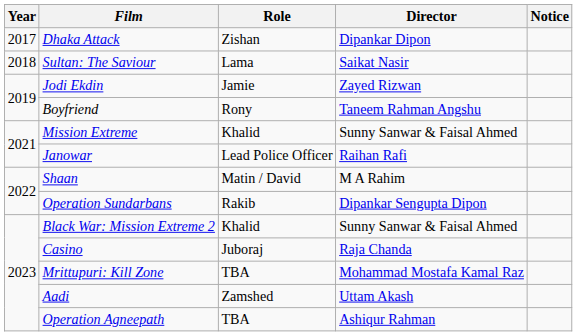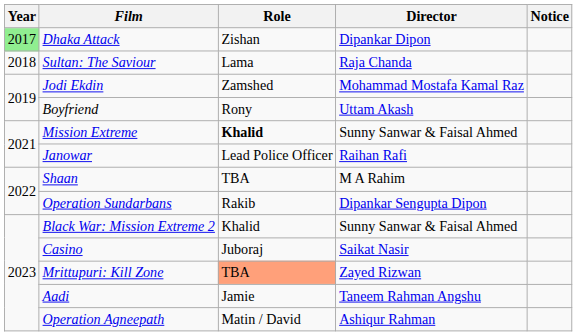(22, 39) no background -> (22, 39) lightgreen background
(374, 62) Saikat Nasir -> (375, 62) Raja Chanda
(238, 86) Jamie -> (247, 86) Zamshed
(380, 86) Zayed Rizwan -> (432, 86) Mohammad Mostafa Kamal Raz
(410, 109) Taneem Rahman Angshu -> (376, 109) Uttam Akash
(241, 132) normal -> (242, 132) bold
(261, 179) Matin / David -> (236, 179) TBA
(375, 249) Raja Chanda -> (374, 249) Saikat Nasir
(236, 272) no background -> (236, 272) lightsalmon background
(432, 272) Mohammad Mostafa Kamal Raz -> (380, 272) Zayed Rizwan
(247, 296) Zamshed -> (238, 296) Jamie
(376, 296) Uttam Akash -> (410, 296) Taneem Rahman Angshu
(236, 319) TBA -> (261, 319) Matin / David
